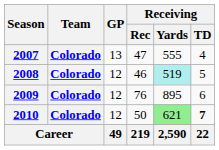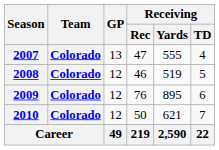(172, 74) paleturquoise background -> (172, 74) no background
(172, 114) lightgreen background -> (172, 114) no background
(203, 114) bold -> (203, 114) normal
